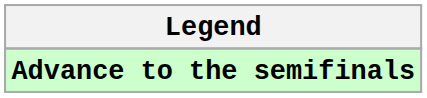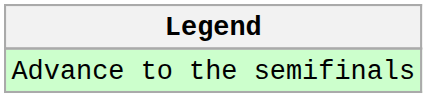(213, 71) bold -> (213, 71) normal
